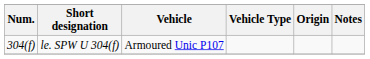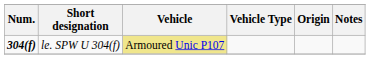(21, 44) normal -> (21, 44) bold
(174, 44) no background -> (175, 44) khaki background
